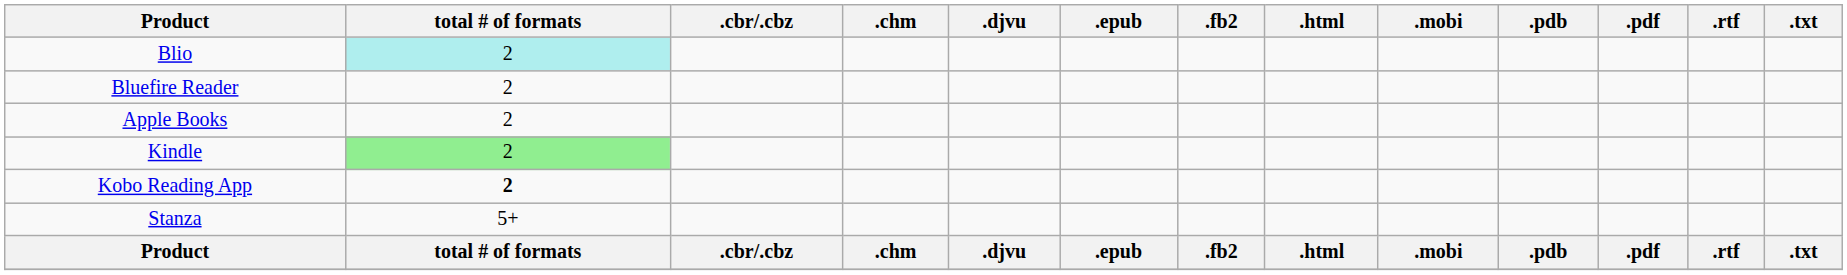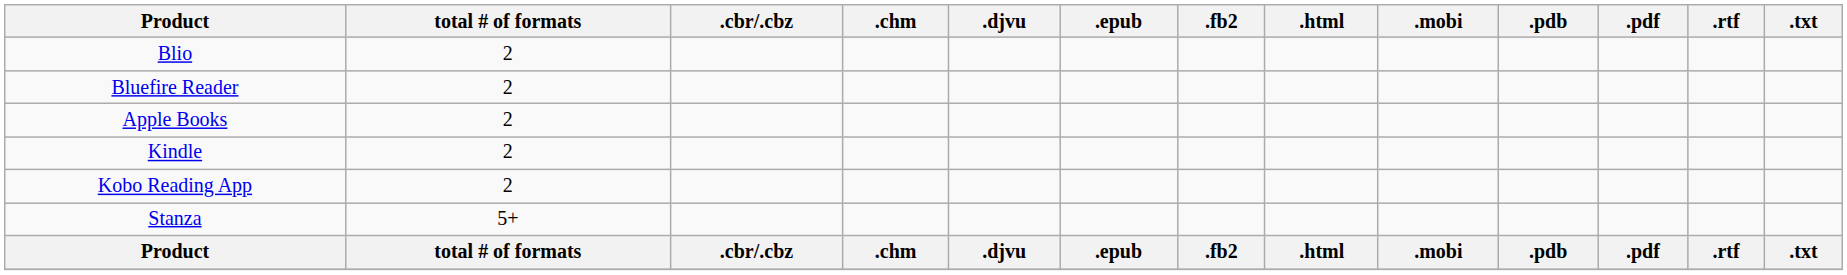(508, 53) paleturquoise background -> (508, 53) no background
(508, 152) lightgreen background -> (508, 152) no background
(508, 185) bold -> (508, 185) normal
